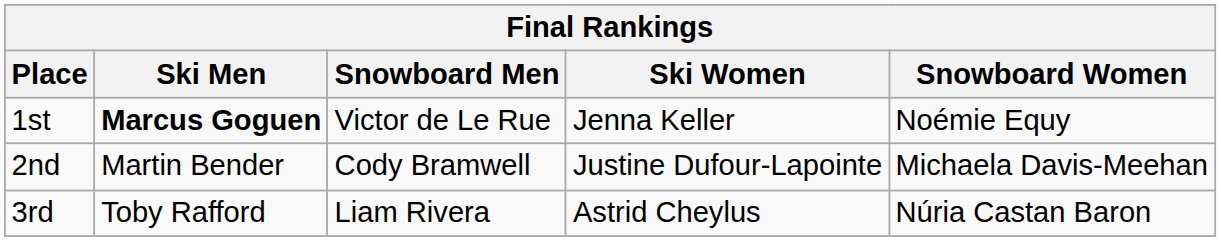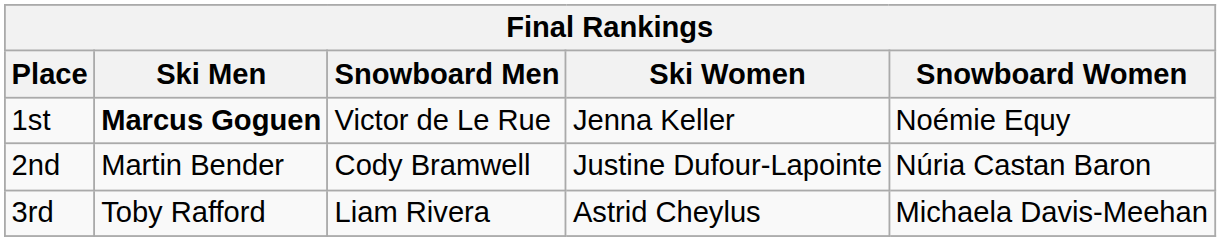(1052, 166) Michaela Davis-Meehan -> (1023, 166) Núria Castan Baron
(1023, 212) Núria Castan Baron -> (1052, 212) Michaela Davis-Meehan
